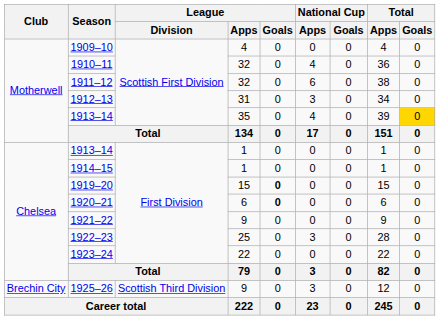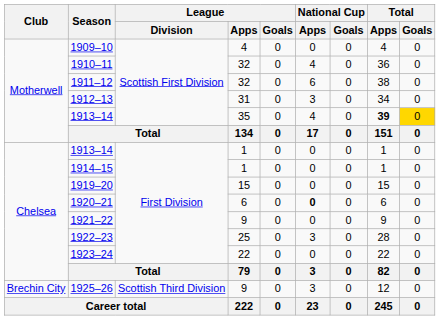(384, 116) normal -> (384, 116) bold
(278, 185) bold -> (278, 185) normal
(278, 202) bold -> (278, 202) normal
(313, 202) normal -> (313, 202) bold
